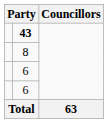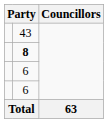(26, 33) bold -> (26, 33) normal
(26, 52) normal -> (26, 52) bold
